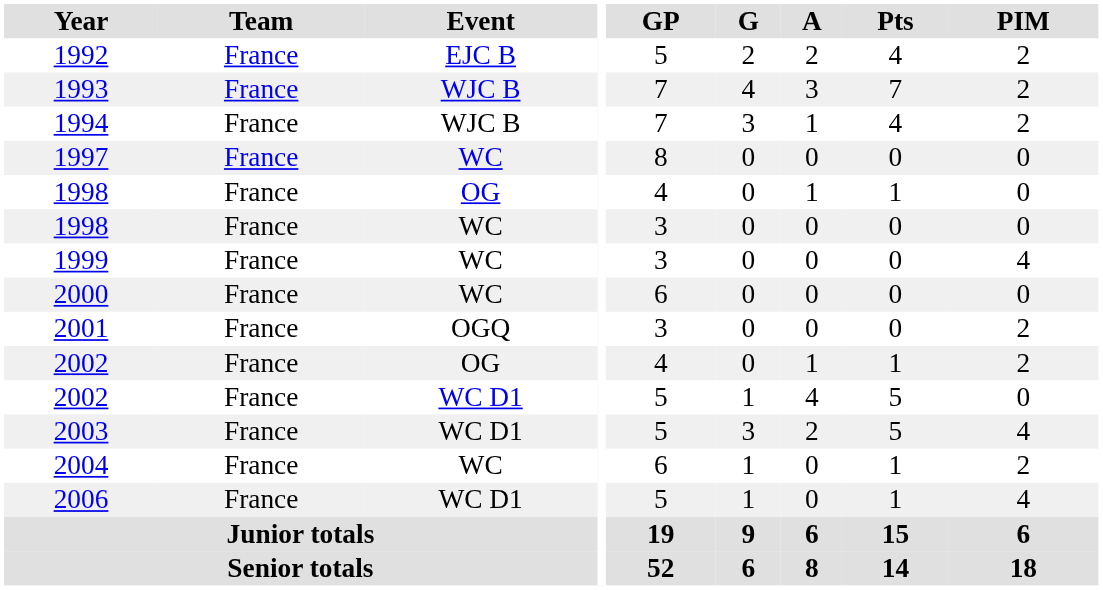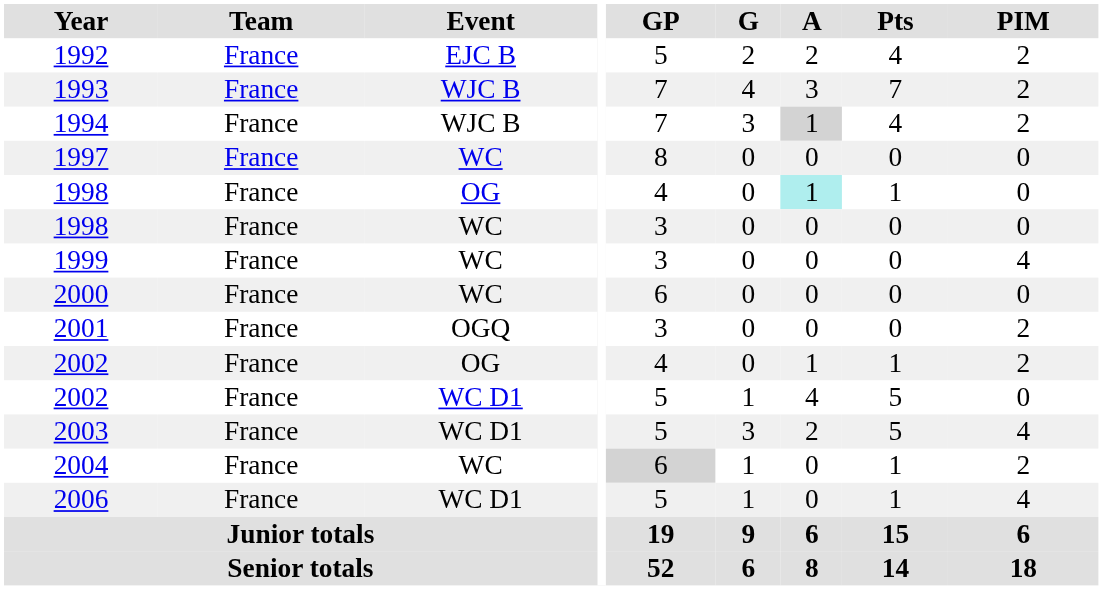(812, 123) no background -> (812, 123) lightgrey background
(812, 191) no background -> (812, 191) paleturquoise background
(661, 465) no background -> (661, 465) lightgrey background
